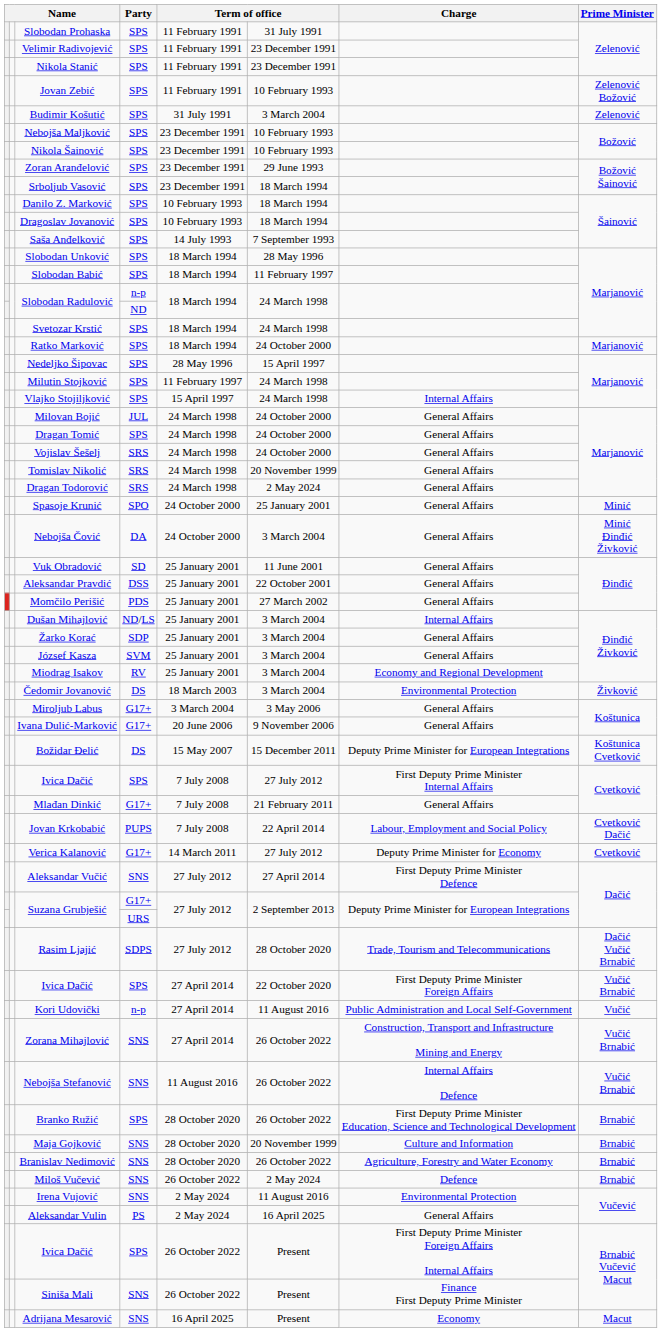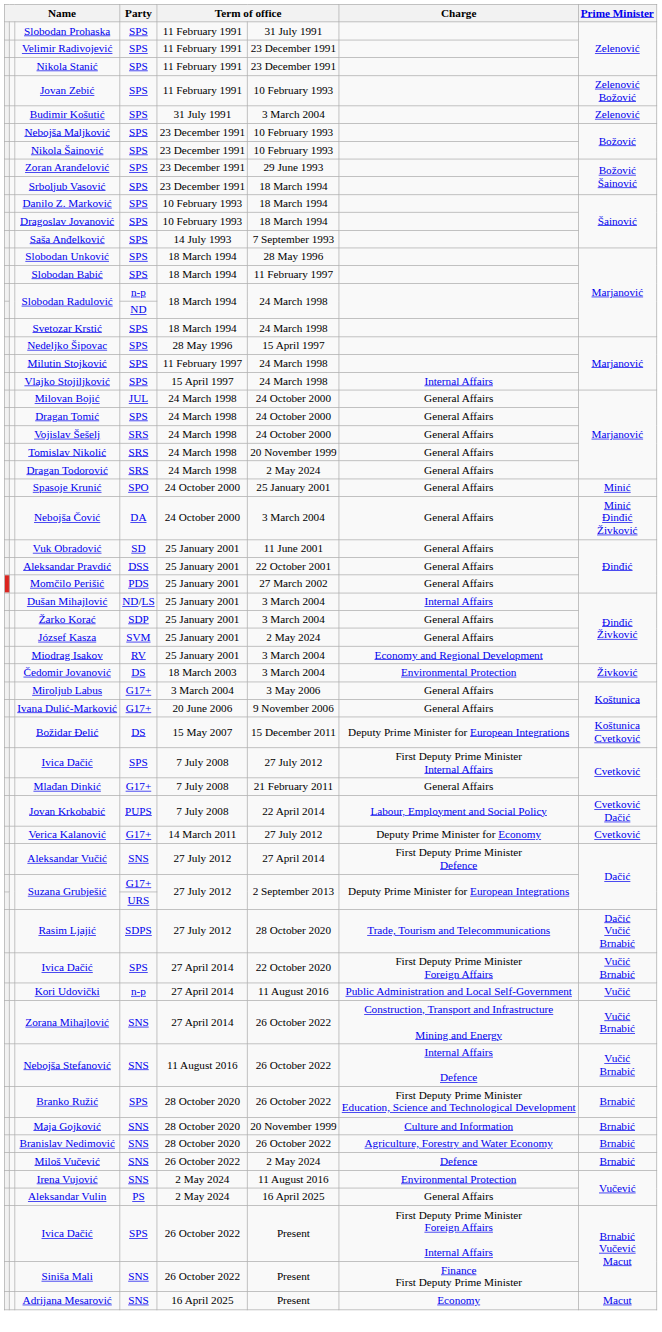- row: (67, 345)
(293, 655) 3 March 2004 -> (293, 637) 2 May 2024
